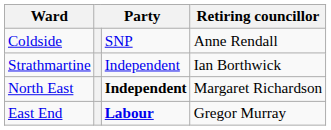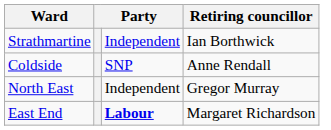rows swapped: (49, 64) <-> (35, 40)
(146, 88) bold -> (142, 88) normal
(258, 88) Margaret Richardson -> (233, 88) Gregor Murray
(240, 112) Gregor Murray -> (251, 112) Margaret Richardson
